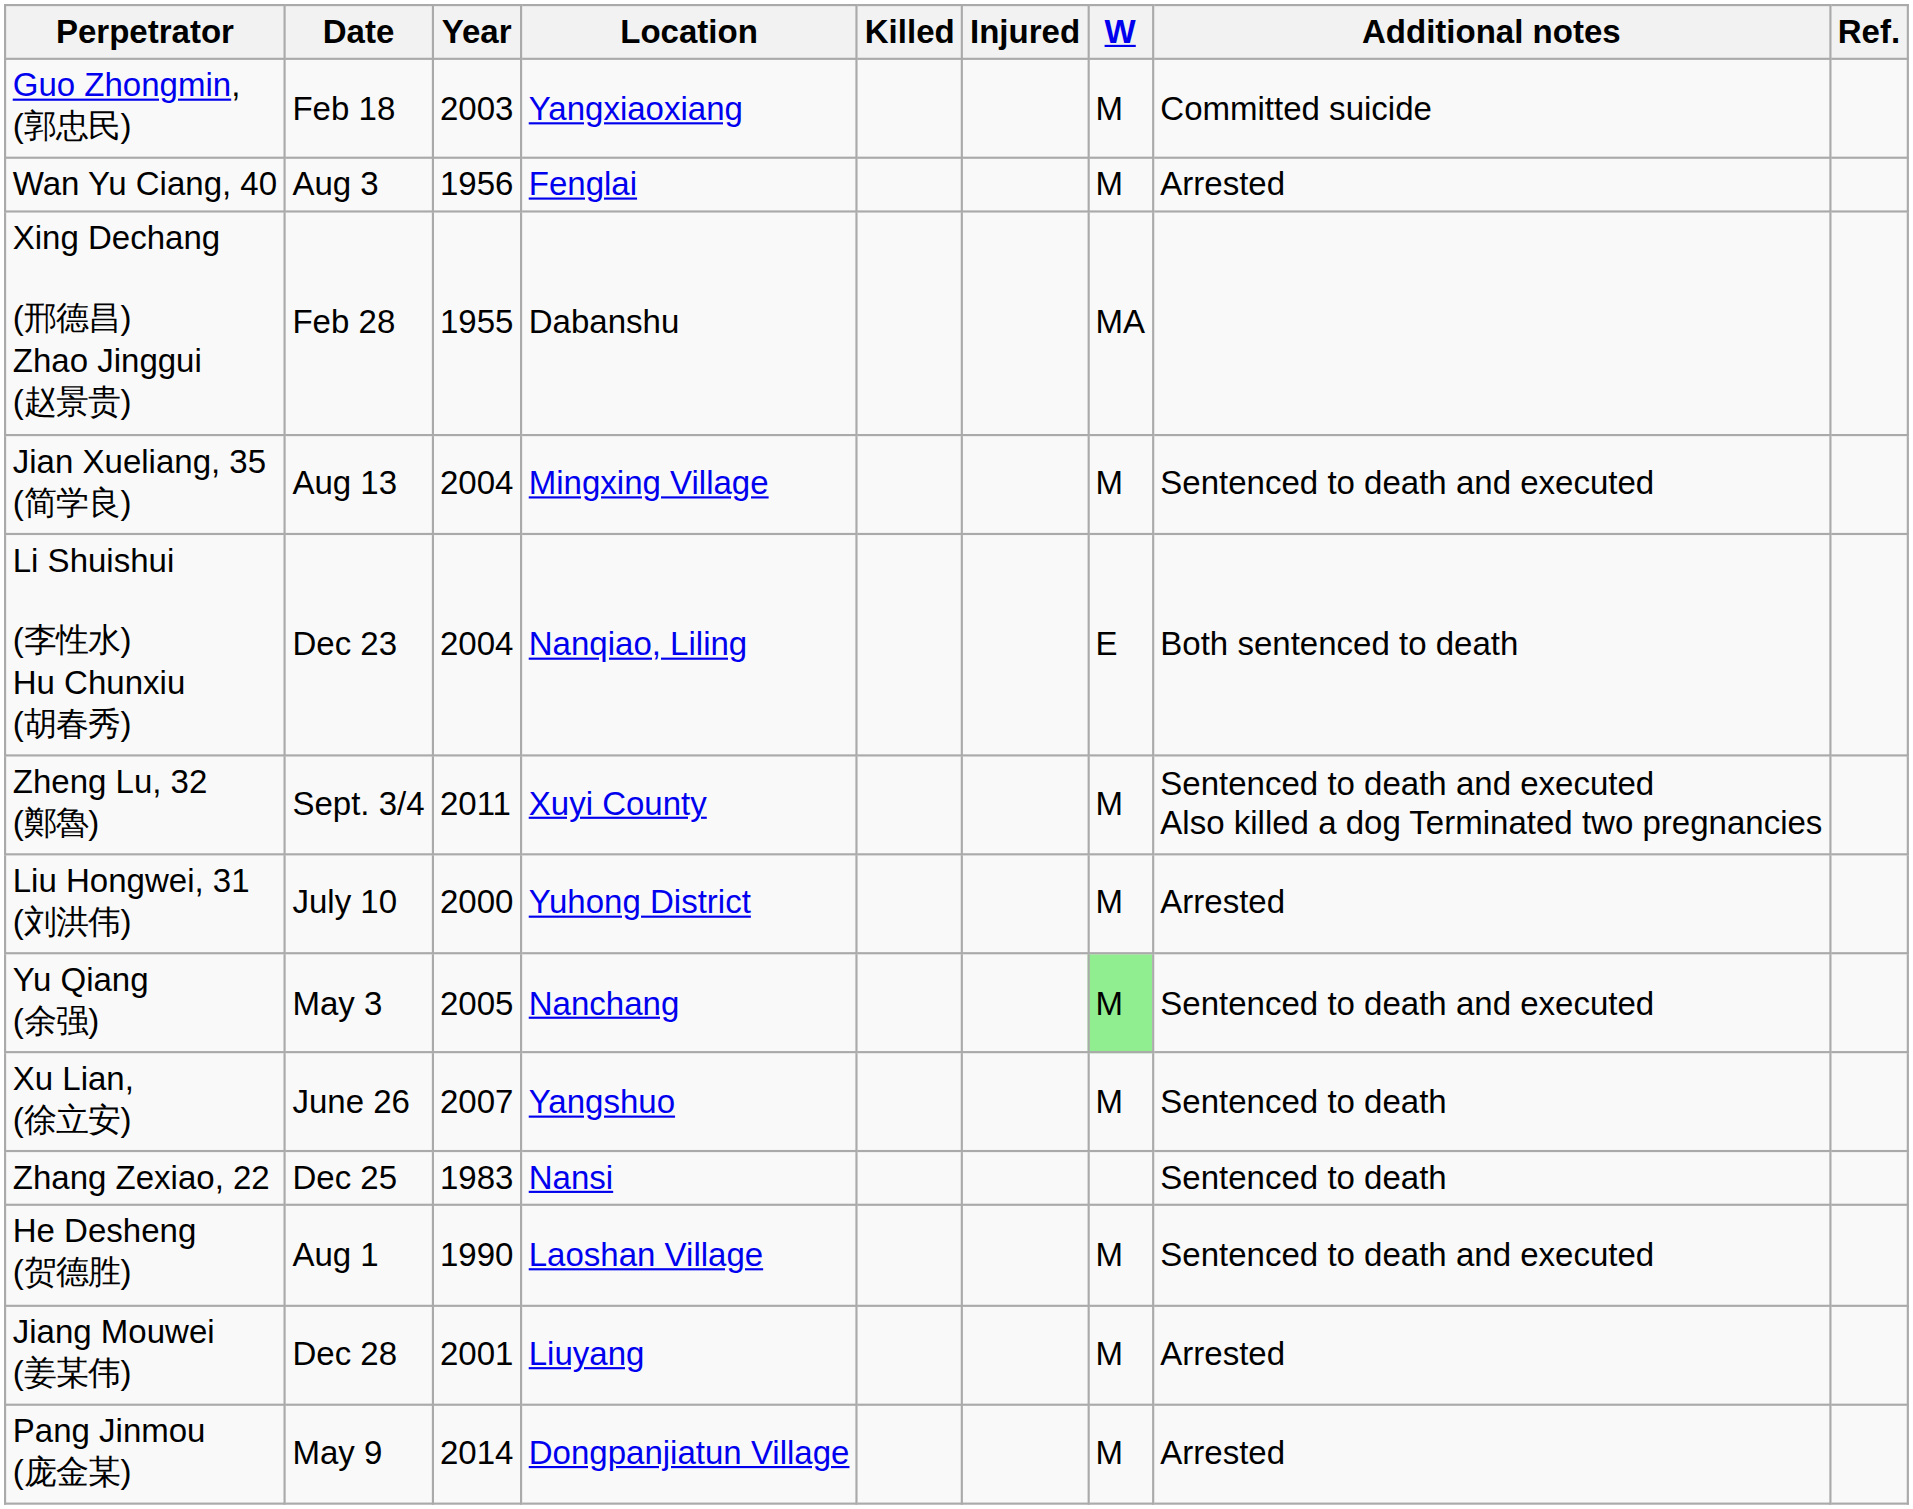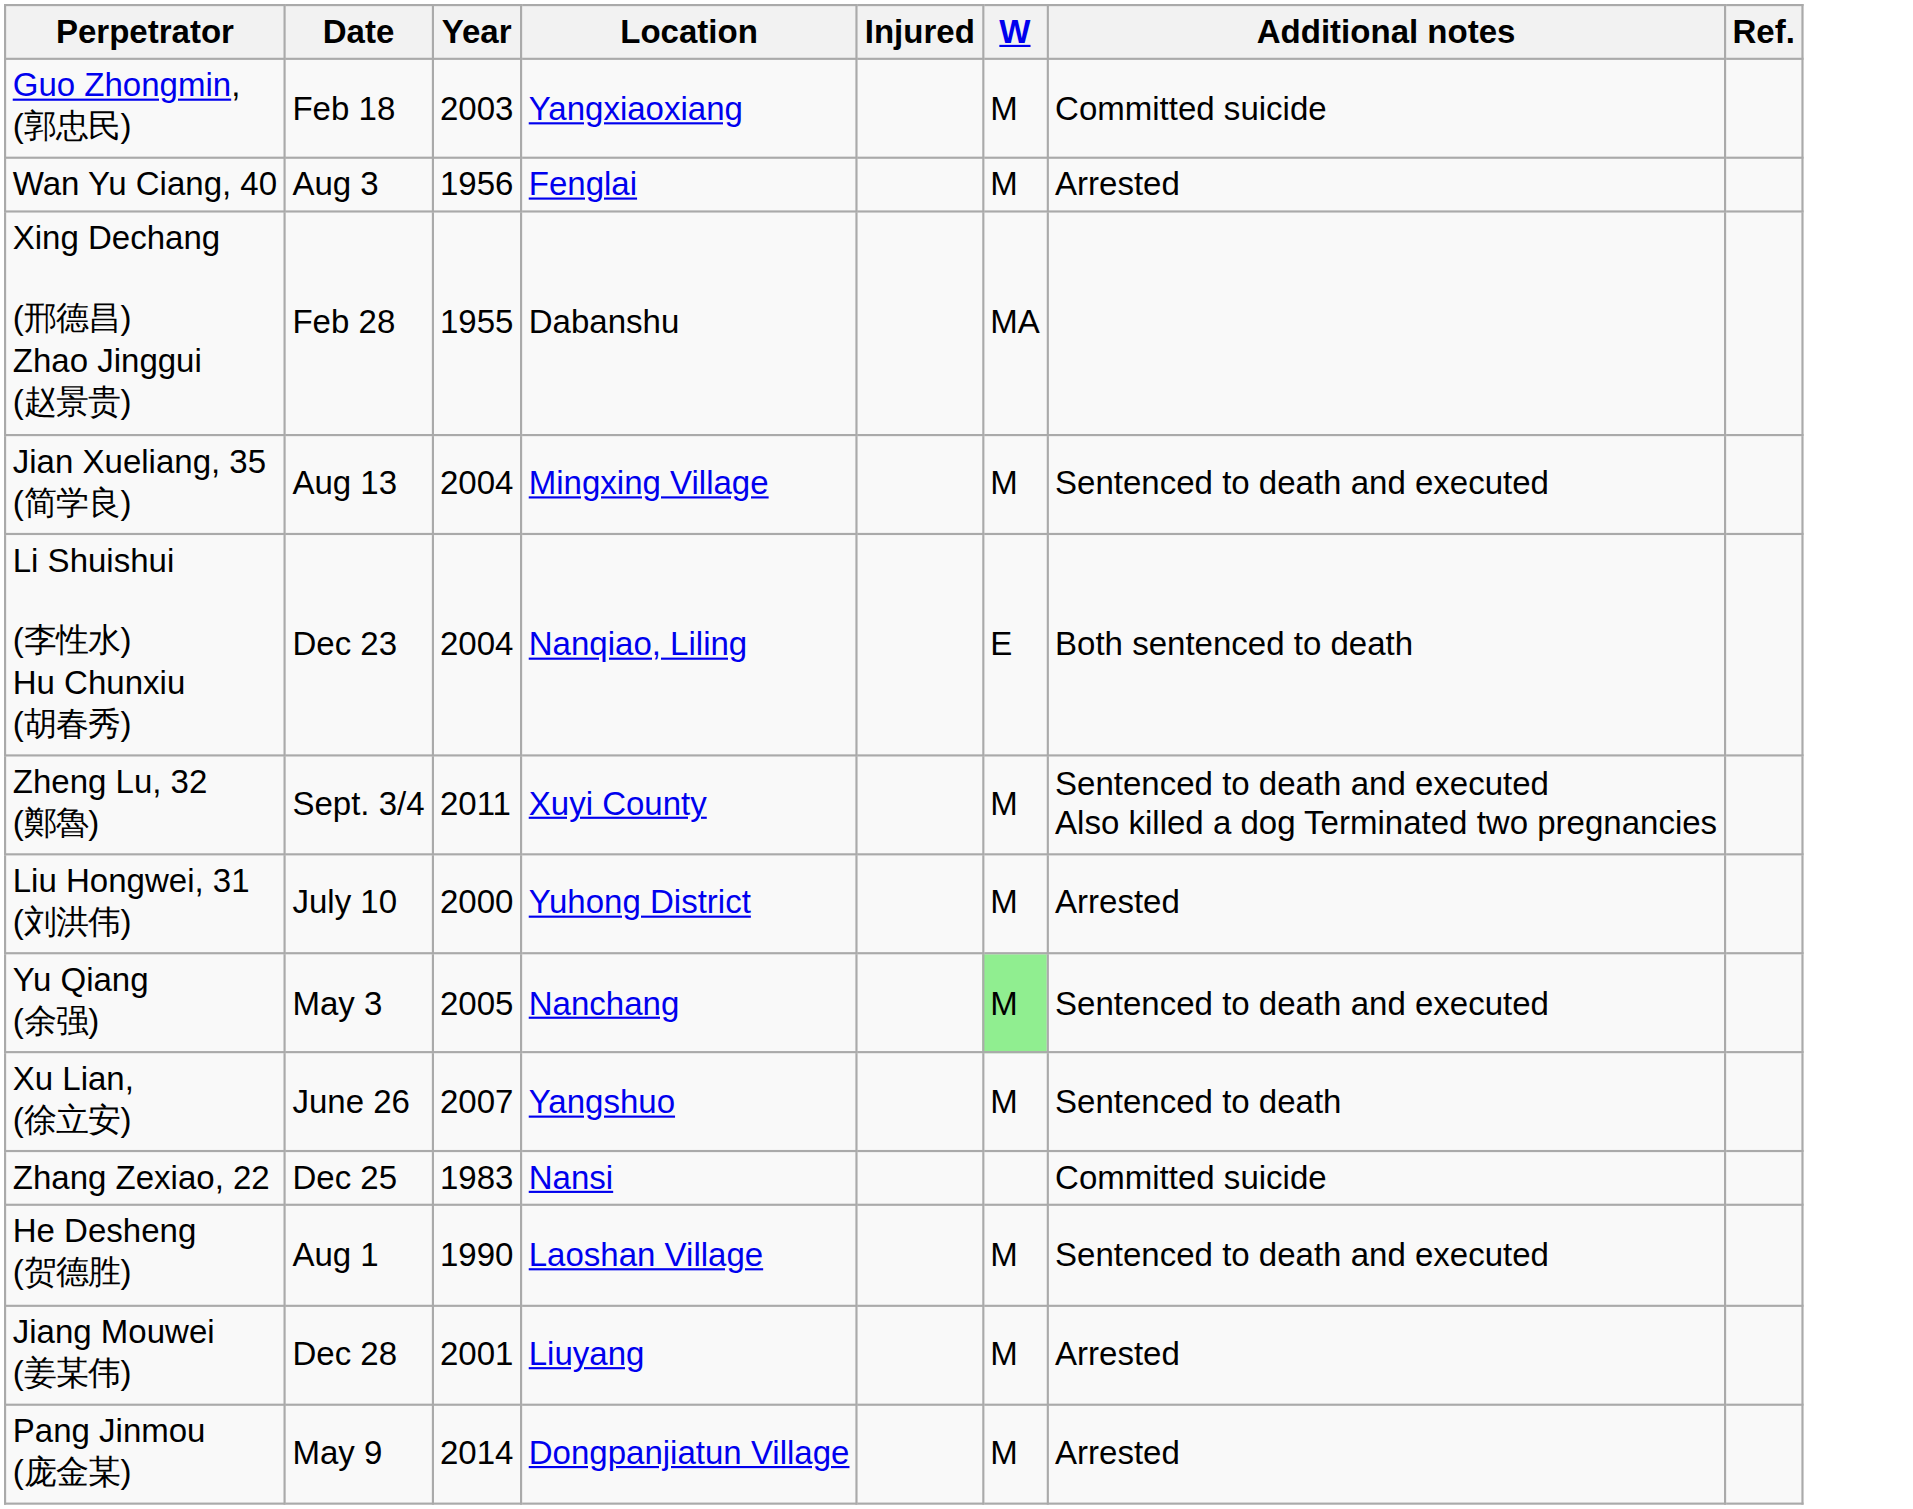- column: (910, 31)
(1304, 1178) Sentenced to death -> (1191, 1178) Committed suicide
